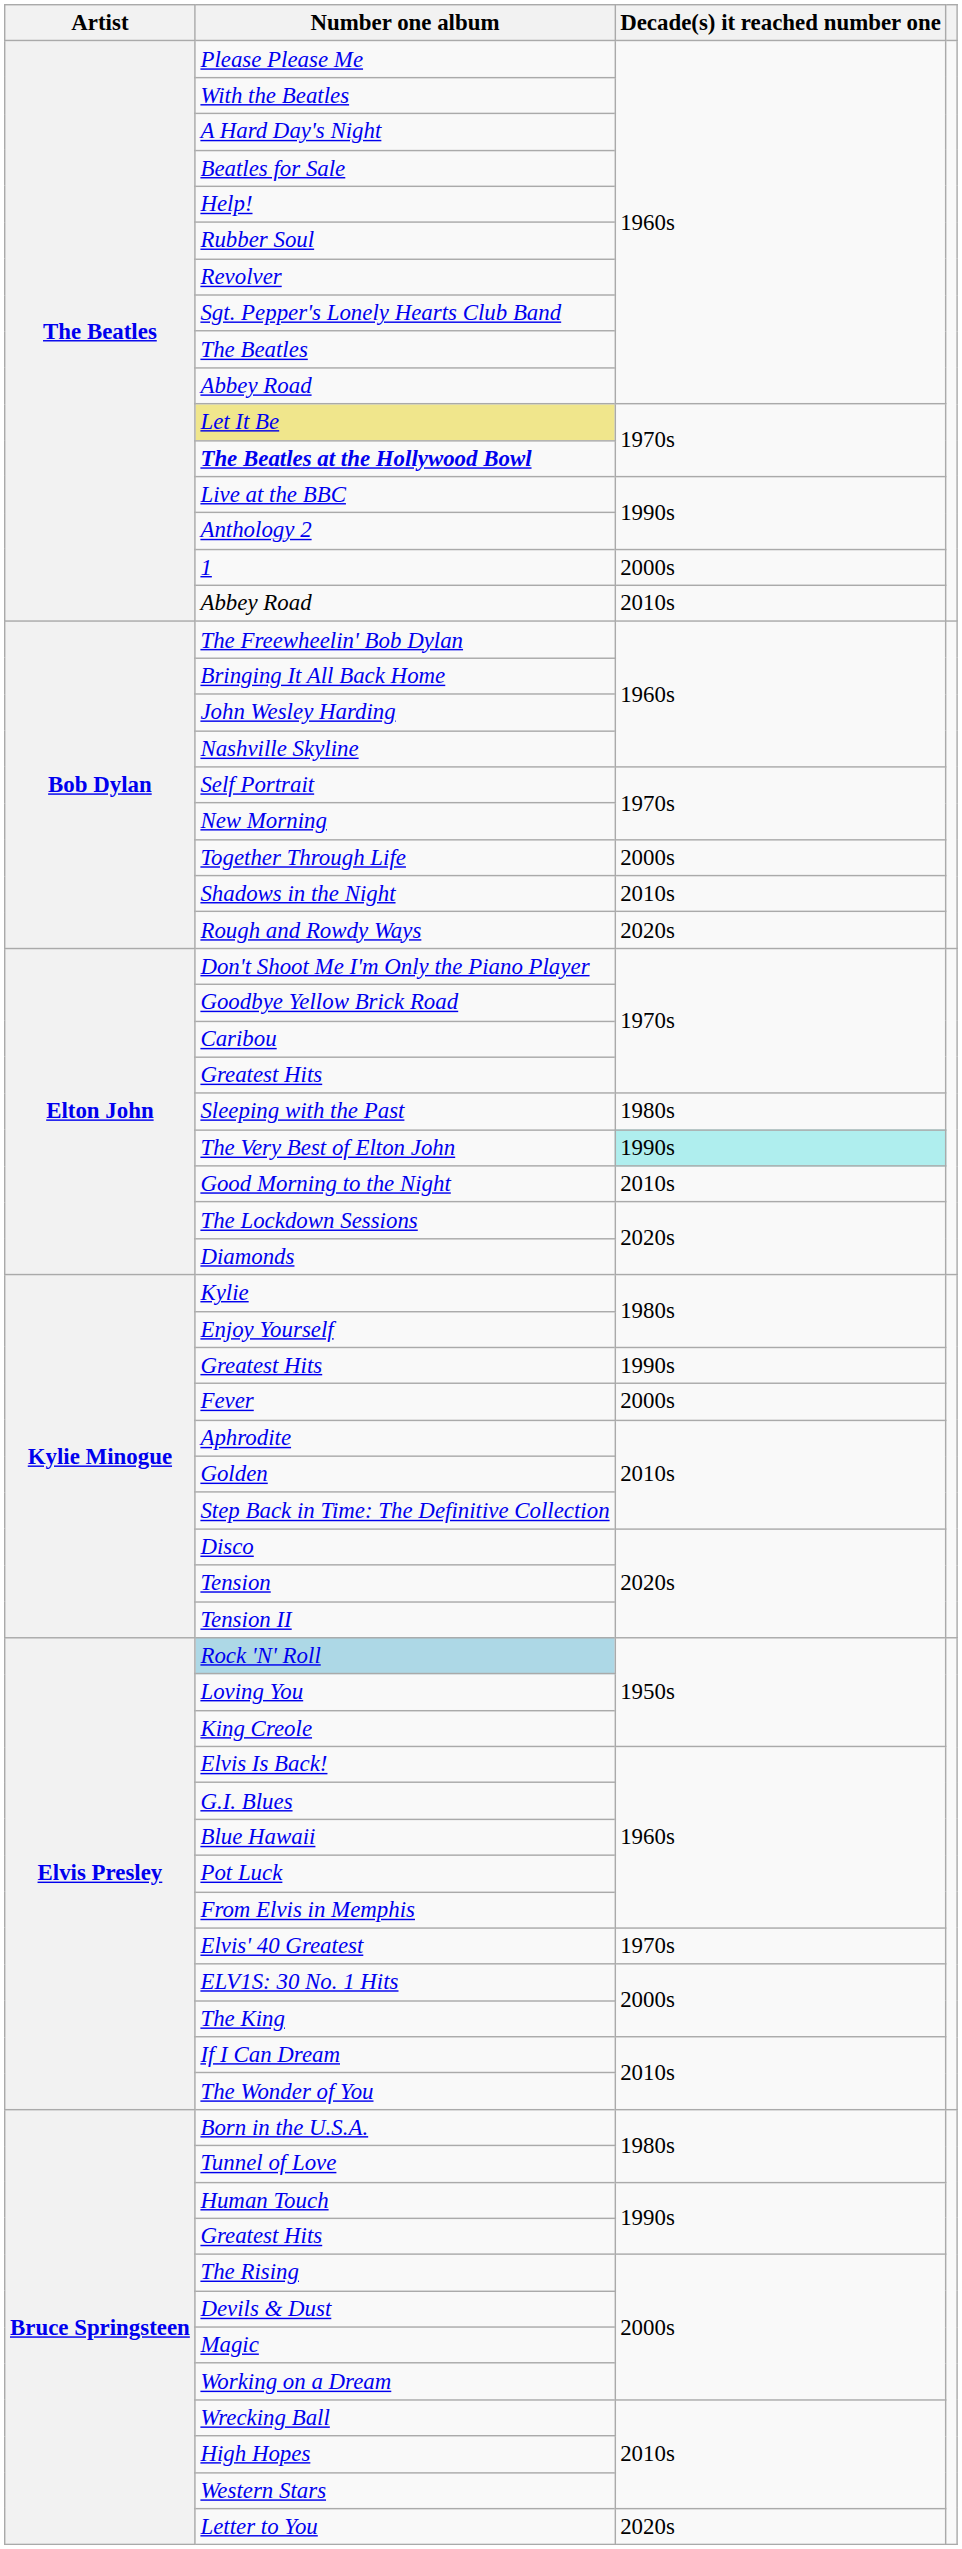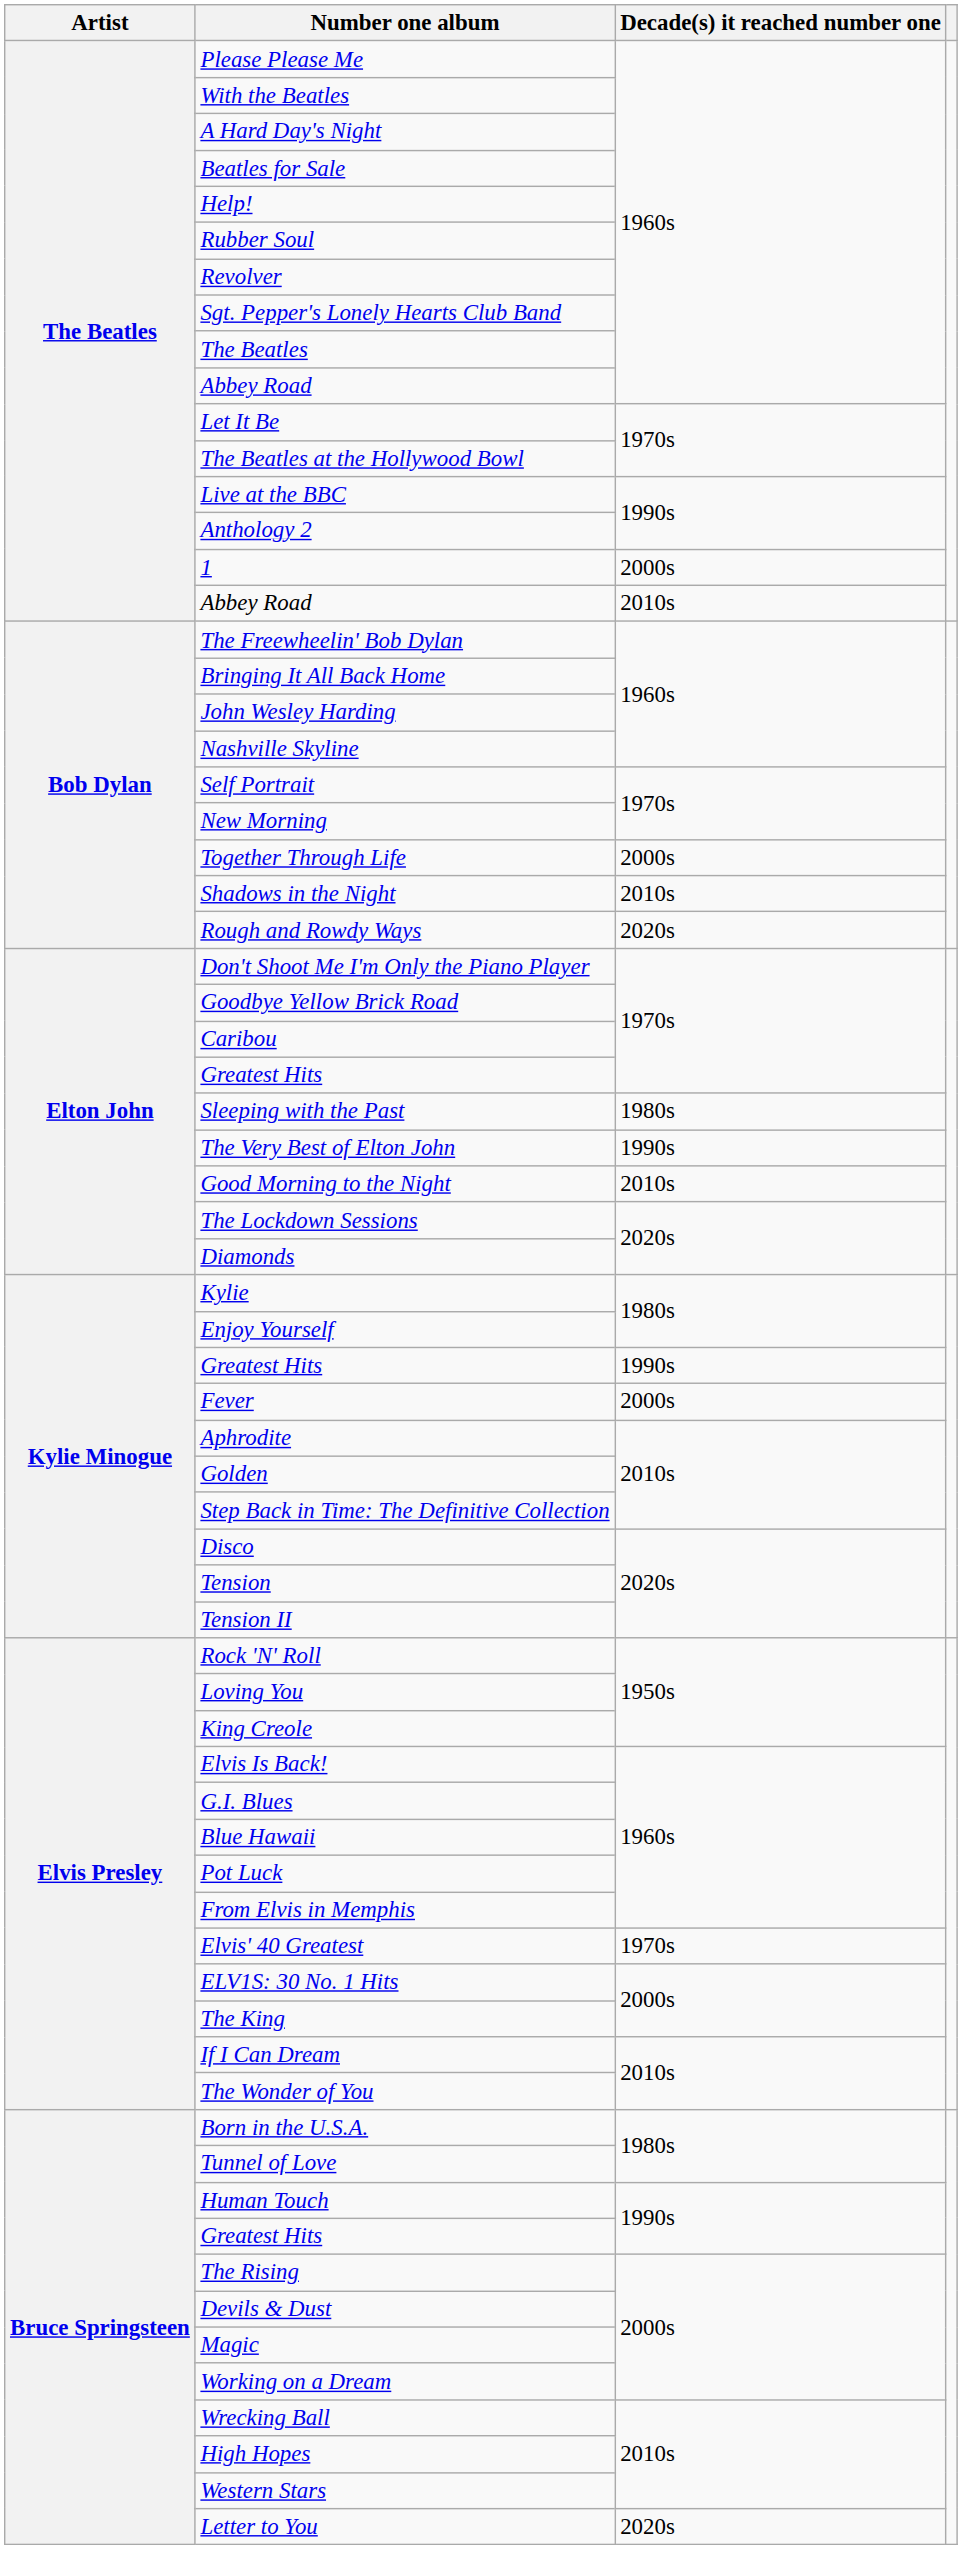(240, 421) khaki background -> (240, 421) no background
(366, 458) bold -> (362, 458) normal
(647, 1147) paleturquoise background -> (647, 1147) no background
(261, 1655) lightblue background -> (261, 1655) no background
